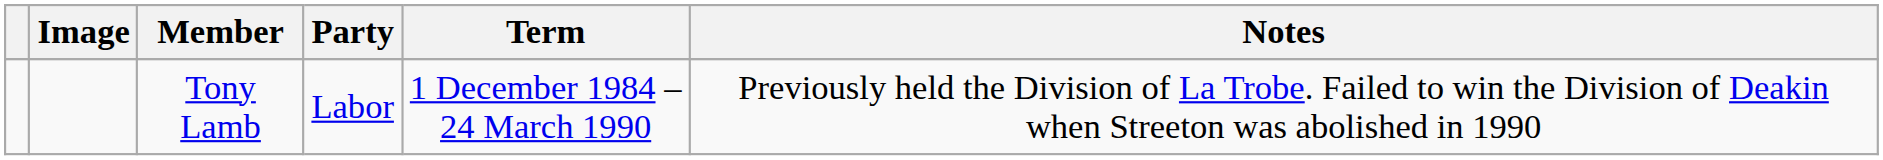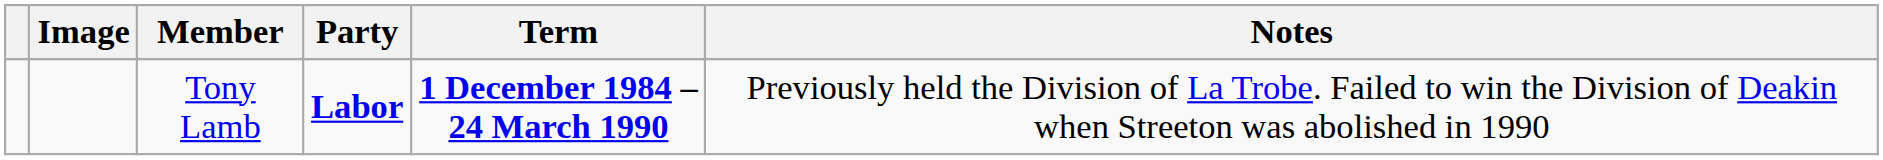(353, 106) normal -> (357, 106) bold
(546, 106) normal -> (558, 106) bold
